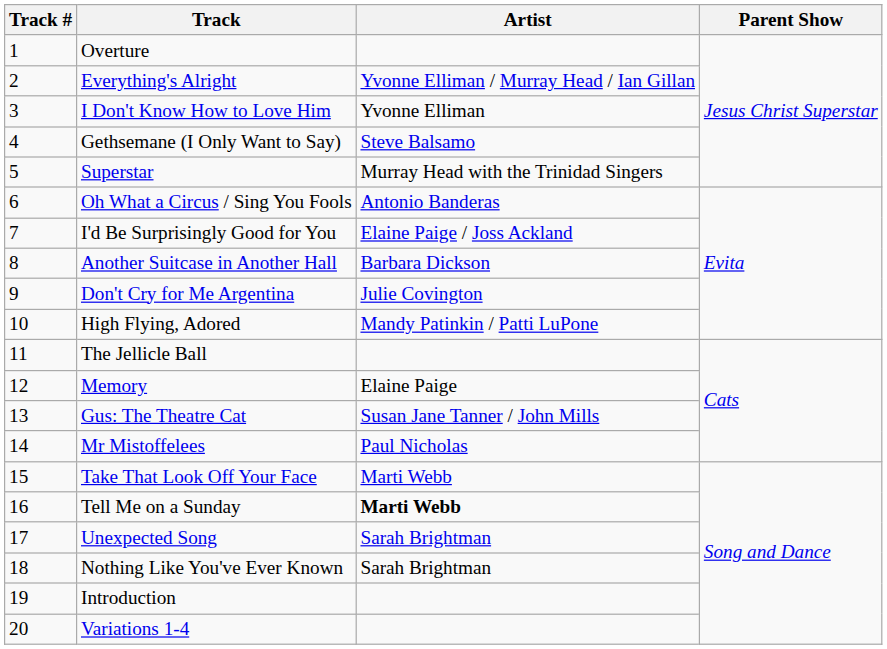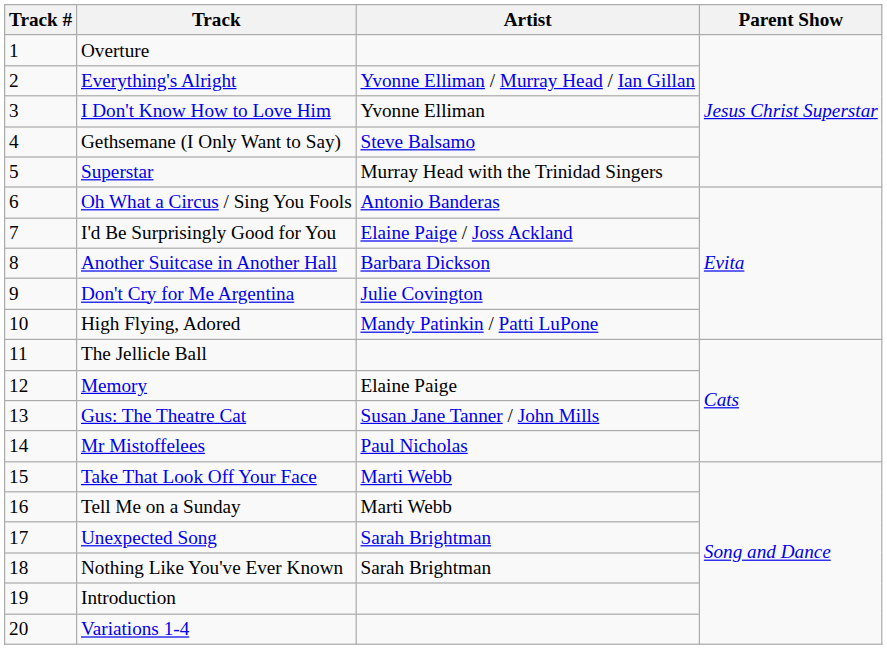(411, 506) bold -> (406, 506) normal
